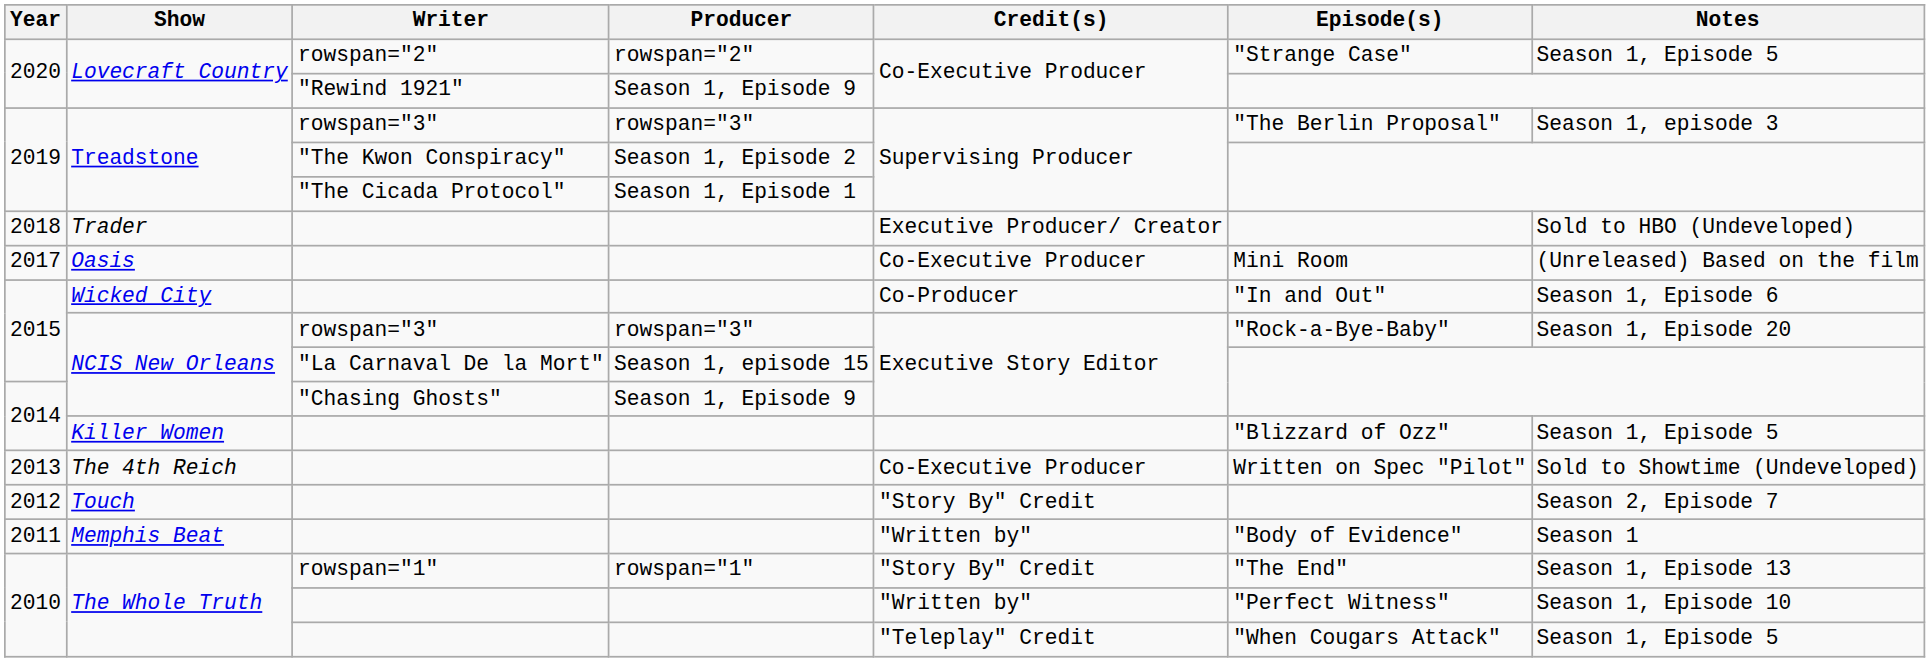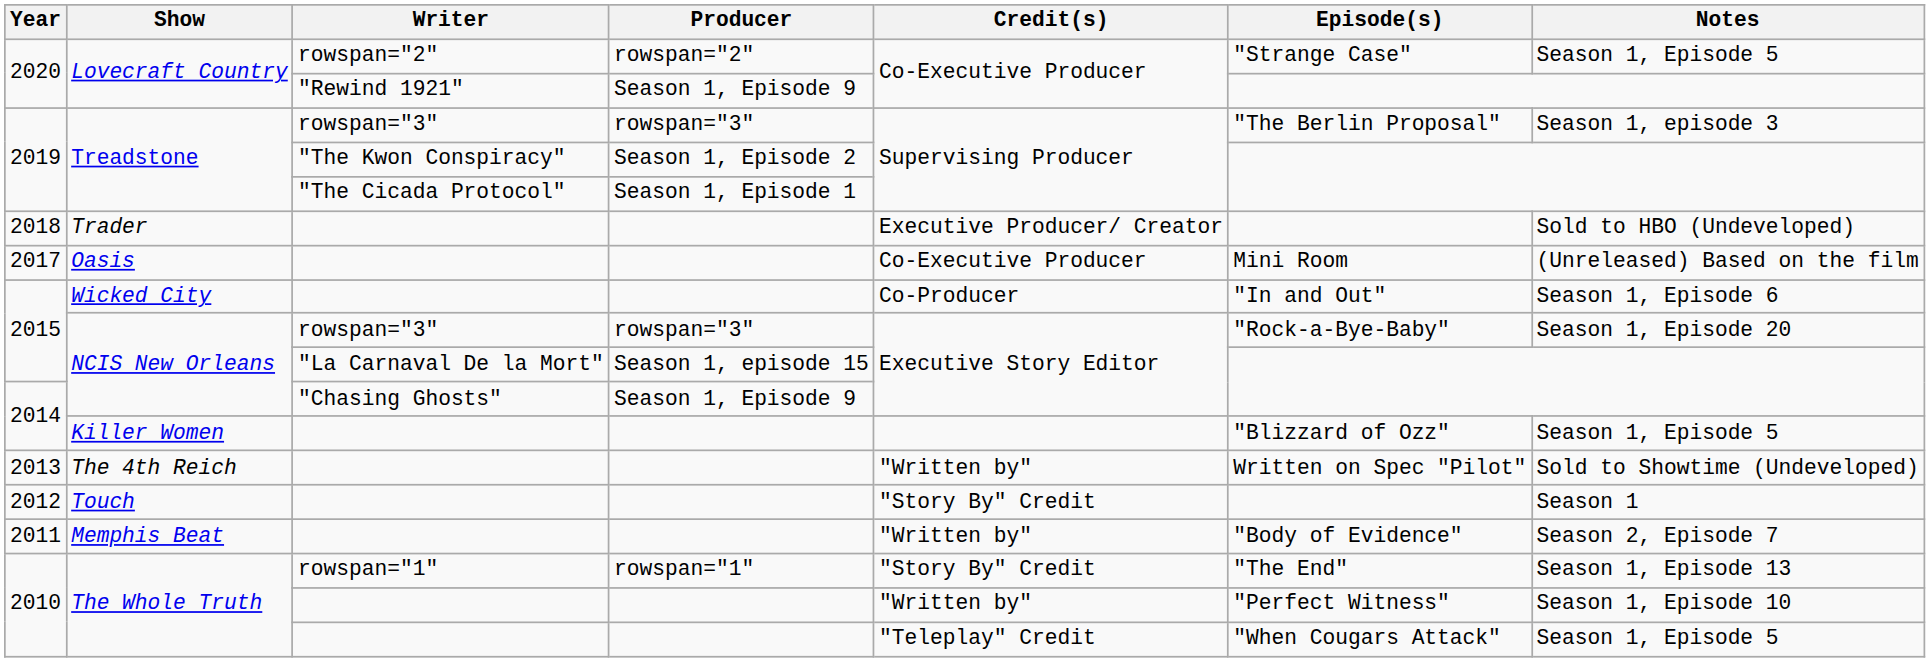(1013, 468) Co-Executive Producer -> (955, 468) "Written by"
(1658, 502) Season 2, Episode 7 -> (1587, 502) Season 1
(1587, 537) Season 1 -> (1658, 537) Season 2, Episode 7
